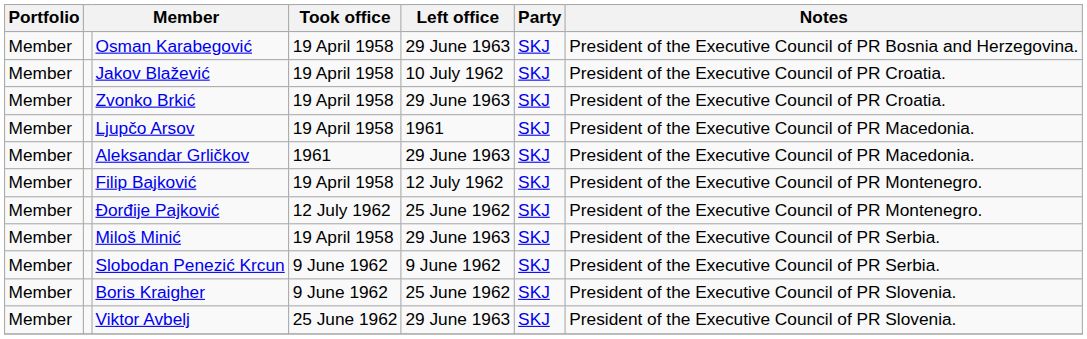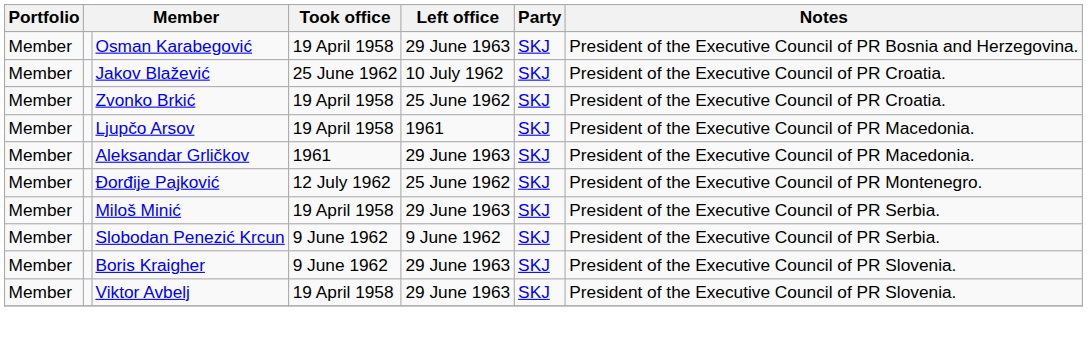(343, 73) 19 April 1958 -> (345, 73) 25 June 1962
(458, 100) 29 June 1963 -> (458, 100) 25 June 1962
- row: (146, 182)
(458, 292) 25 June 1962 -> (458, 264) 29 June 1963
(345, 319) 25 June 1962 -> (343, 292) 19 April 1958
